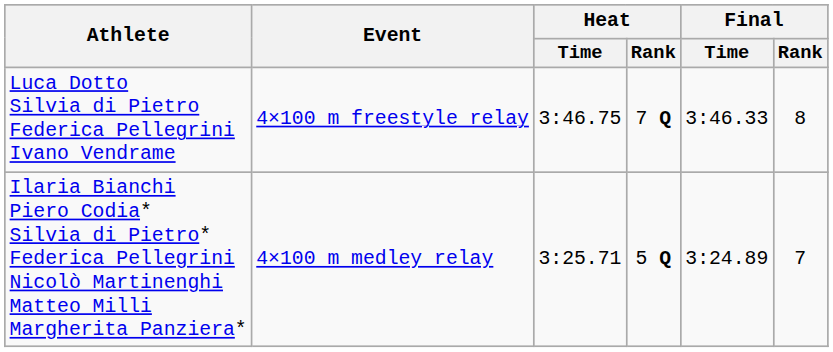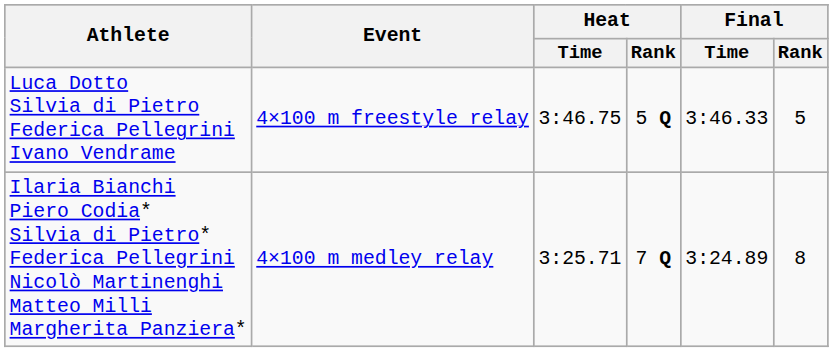(653, 119) 7 Q -> (653, 119) 5 Q
(800, 119) 8 -> (800, 119) 5
(653, 259) 5 Q -> (653, 259) 7 Q
(800, 259) 7 -> (800, 259) 8
